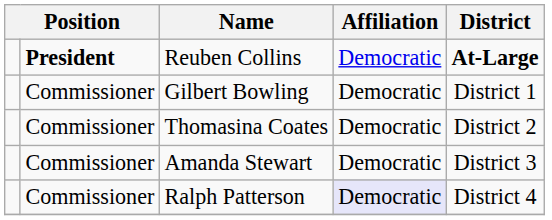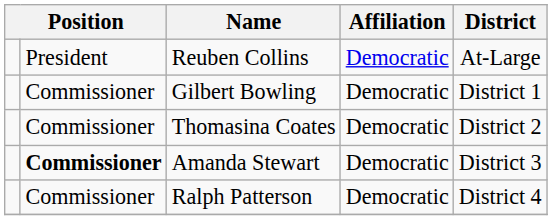(70, 57) bold -> (67, 57) normal
(495, 57) bold -> (500, 57) normal
(90, 162) normal -> (94, 162) bold
(390, 197) lavender background -> (397, 197) no background
